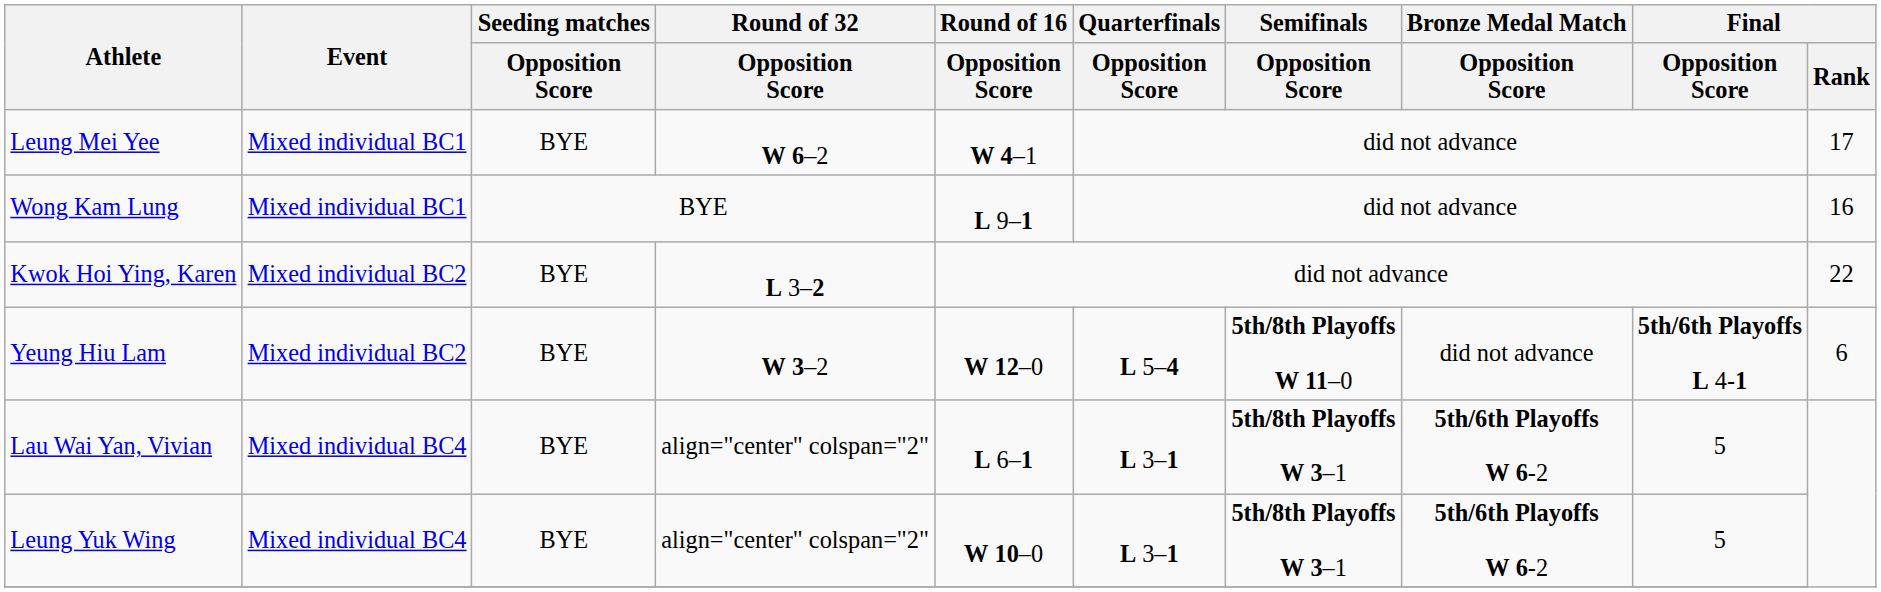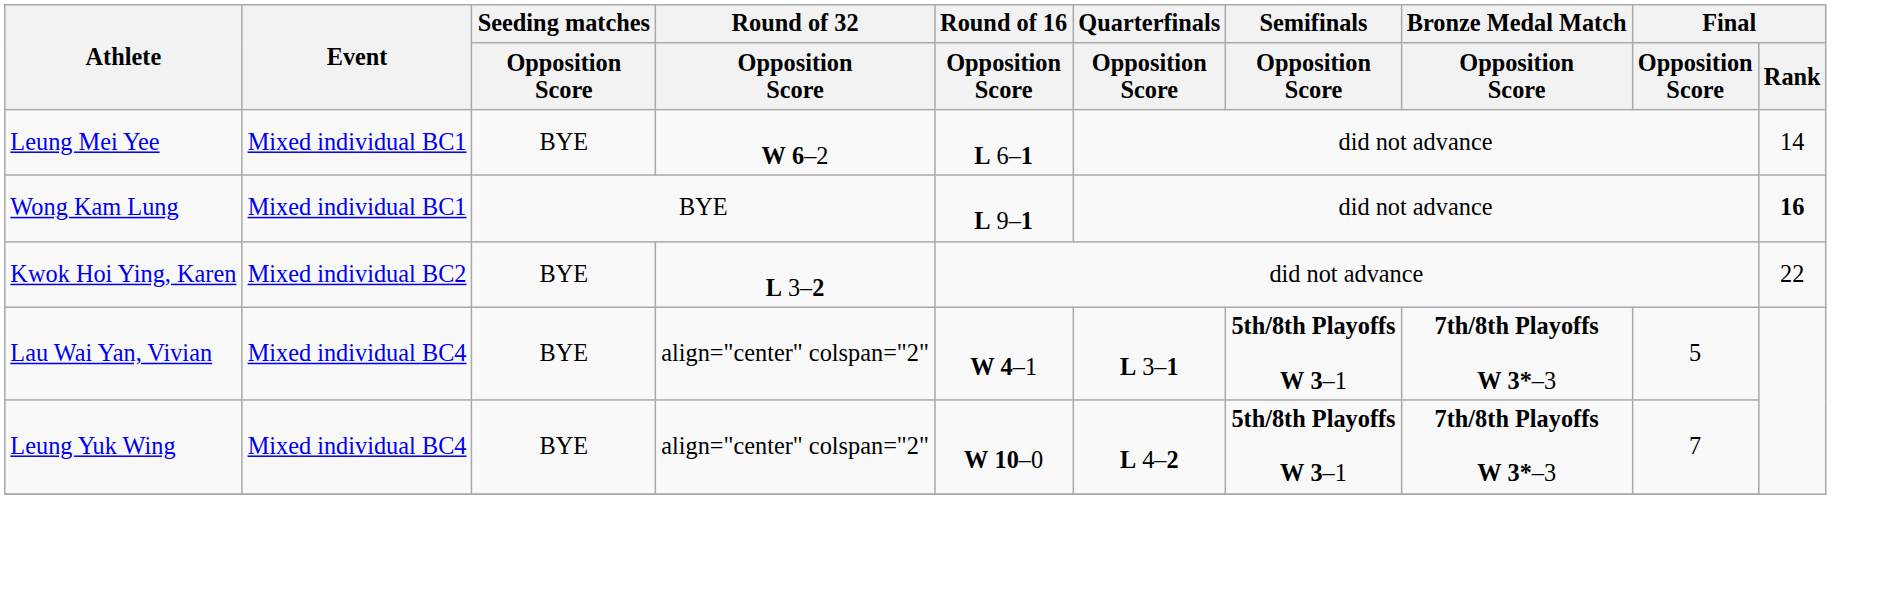(1004, 155) W 4–1 -> (1004, 155) L 6–1
(1841, 141) 17 -> (1792, 141) 14
(1841, 207) normal -> (1792, 207) bold
- row: (88, 353)
(1004, 460) L 6–1 -> (1004, 367) W 4–1
(1517, 446) 5th/6th Playoffs W 6-2 -> (1517, 353) 7th/8th Playoffs W 3*–3
(1149, 553) L 3–1 -> (1149, 460) L 4–2
(1517, 540) 5th/6th Playoffs W 6-2 -> (1517, 446) 7th/8th Playoffs W 3*–3
(1720, 540) 5 -> (1695, 446) 7
